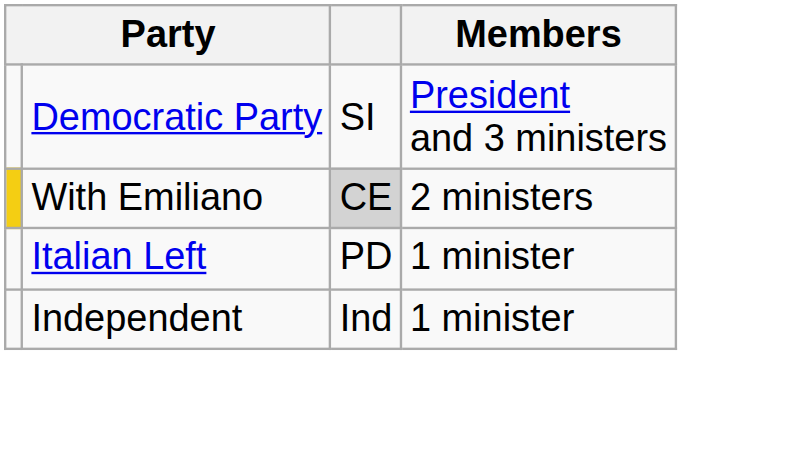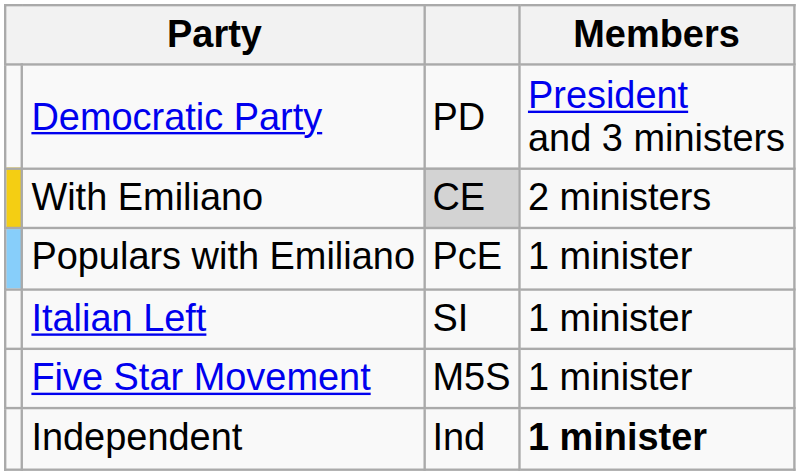(358, 116) SI -> (459, 116) PD
+ row: (223, 257)
(366, 257) PD -> (450, 317) SI
+ row: (201, 377)
(492, 317) normal -> (618, 438) bold
